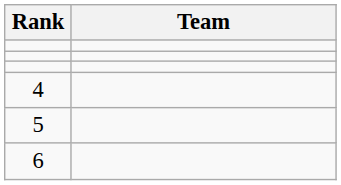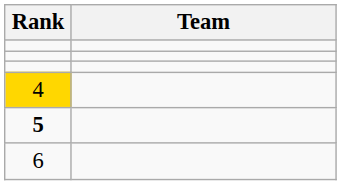(38, 89) no background -> (38, 89) gold background
(38, 125) normal -> (38, 125) bold
